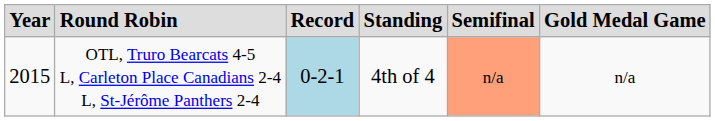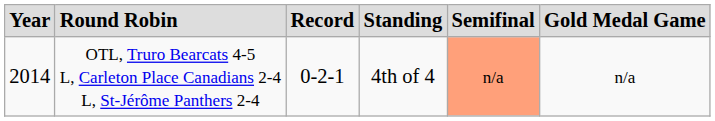(30, 76) 2015 -> (30, 76) 2014
(322, 76) lightblue background -> (322, 76) no background
